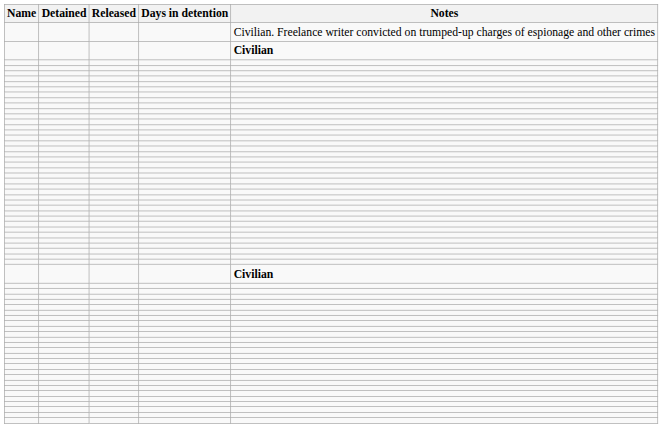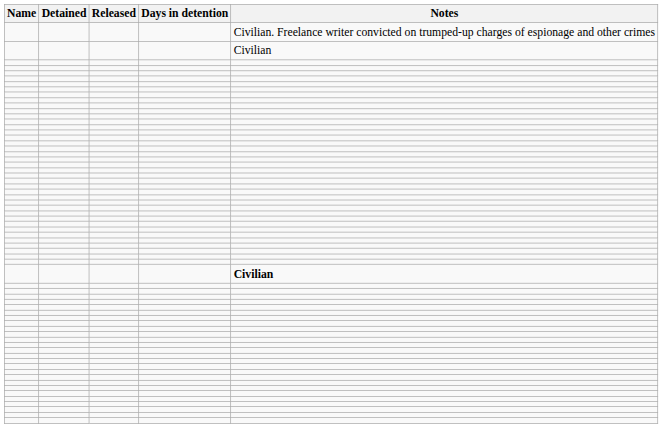(253, 50) bold -> (252, 50) normal
